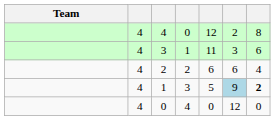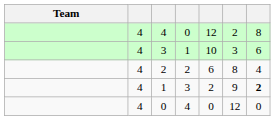(211, 51) 11 -> (211, 51) 10
(235, 69) 6 -> (235, 69) 8
(211, 88) 5 -> (211, 88) 2
(235, 88) lightblue background -> (235, 88) no background
